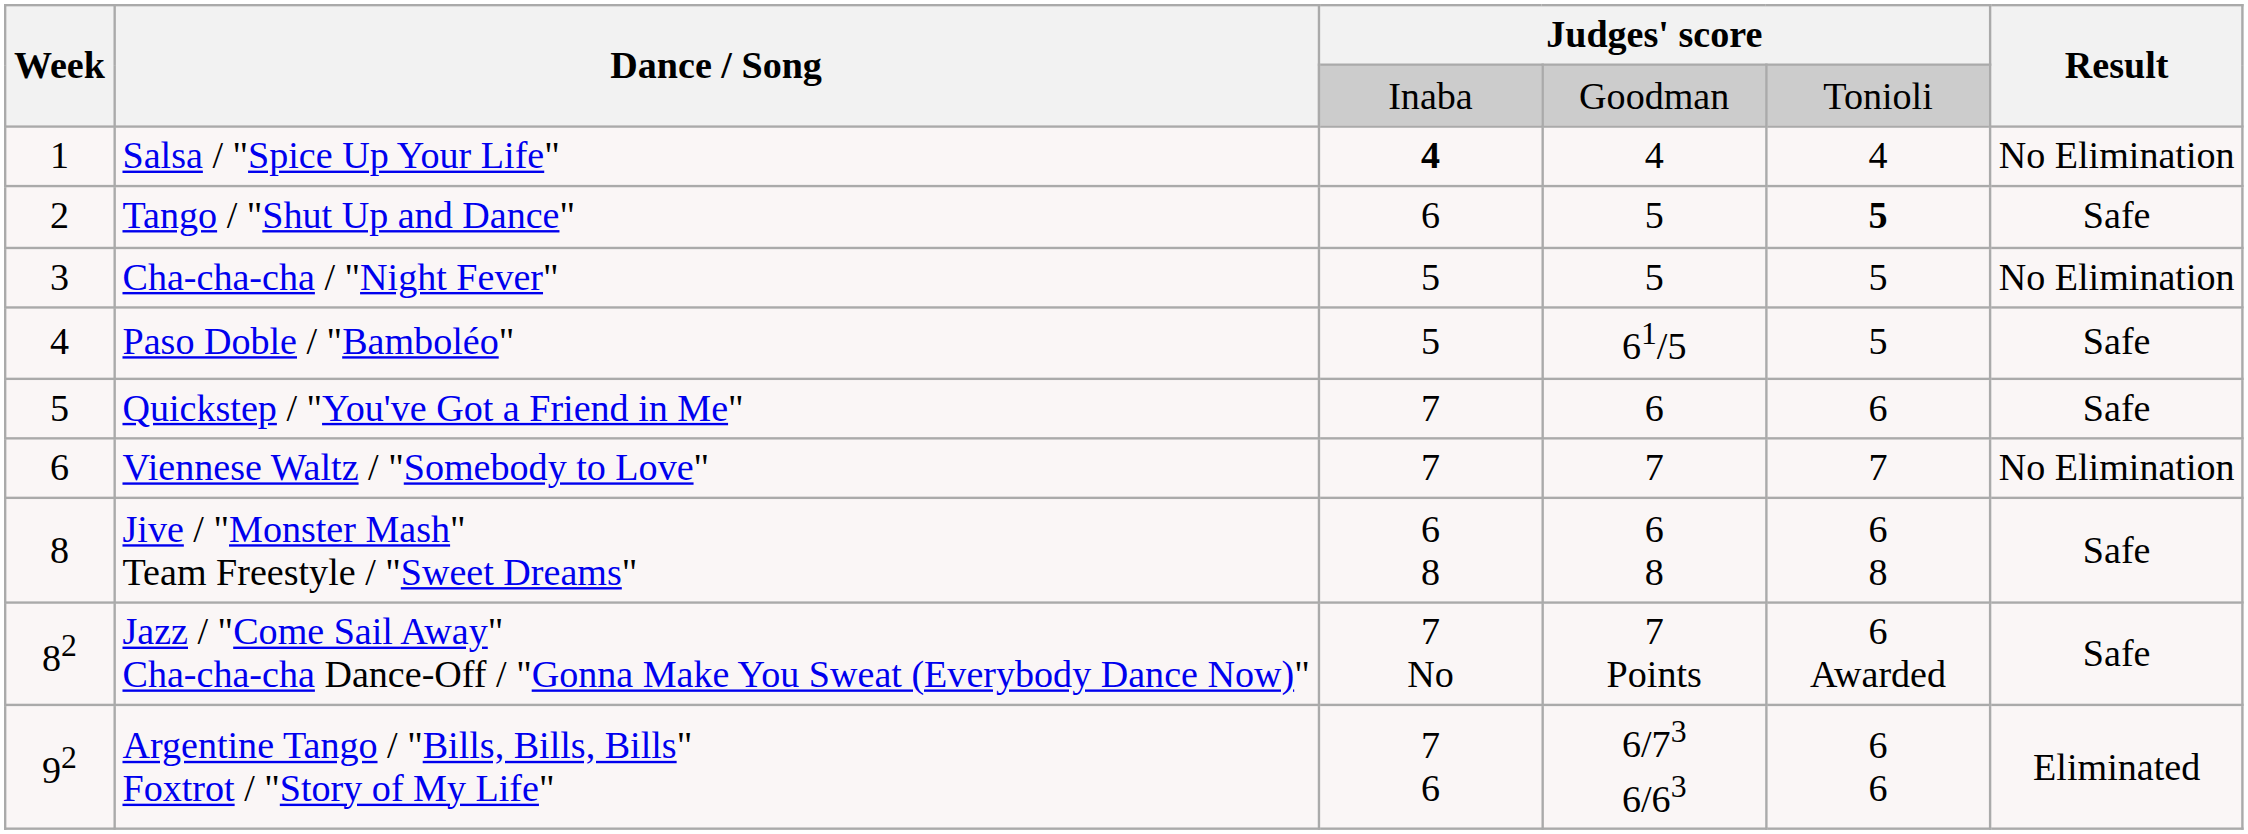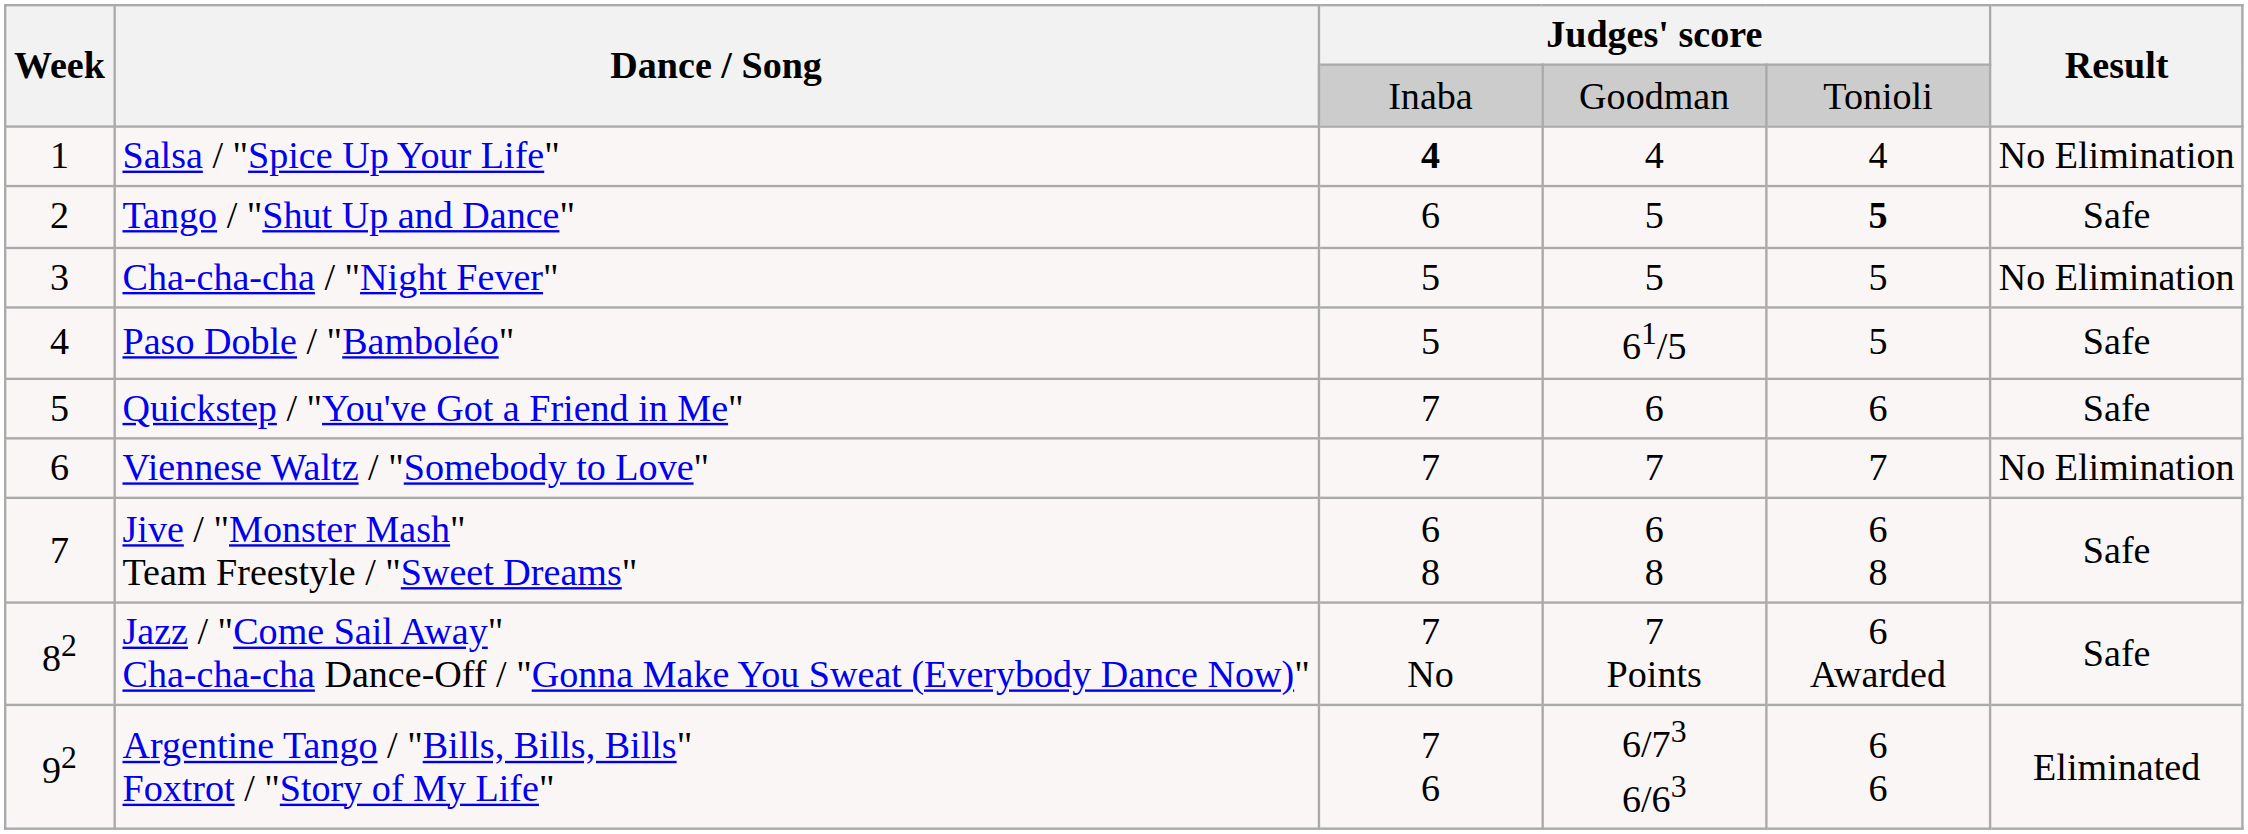(59, 549) 8 -> (59, 549) 7
